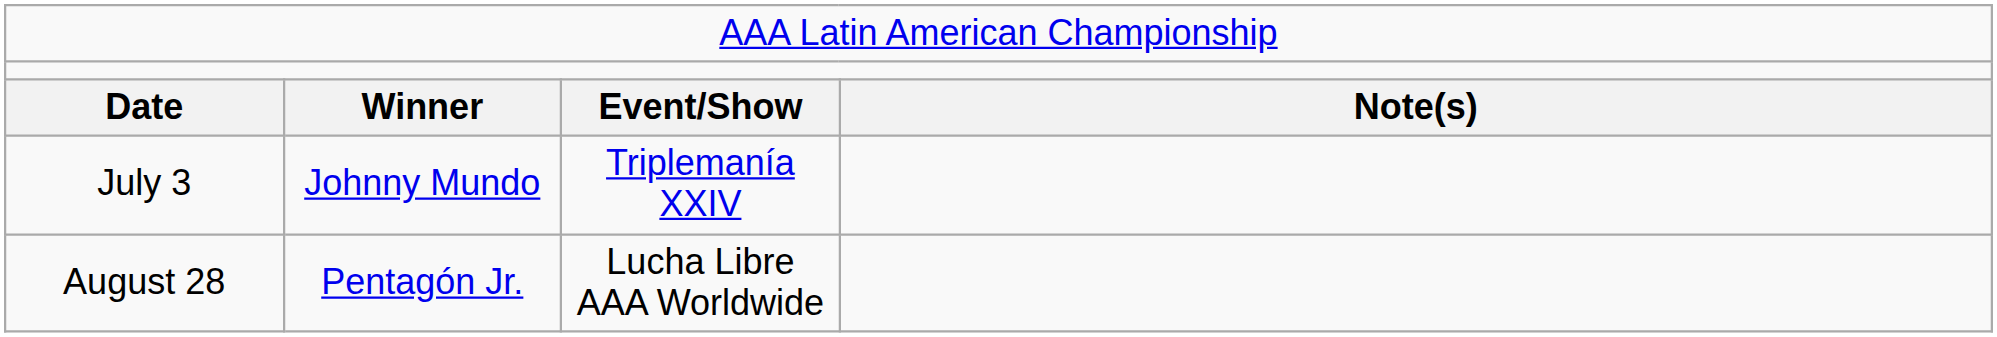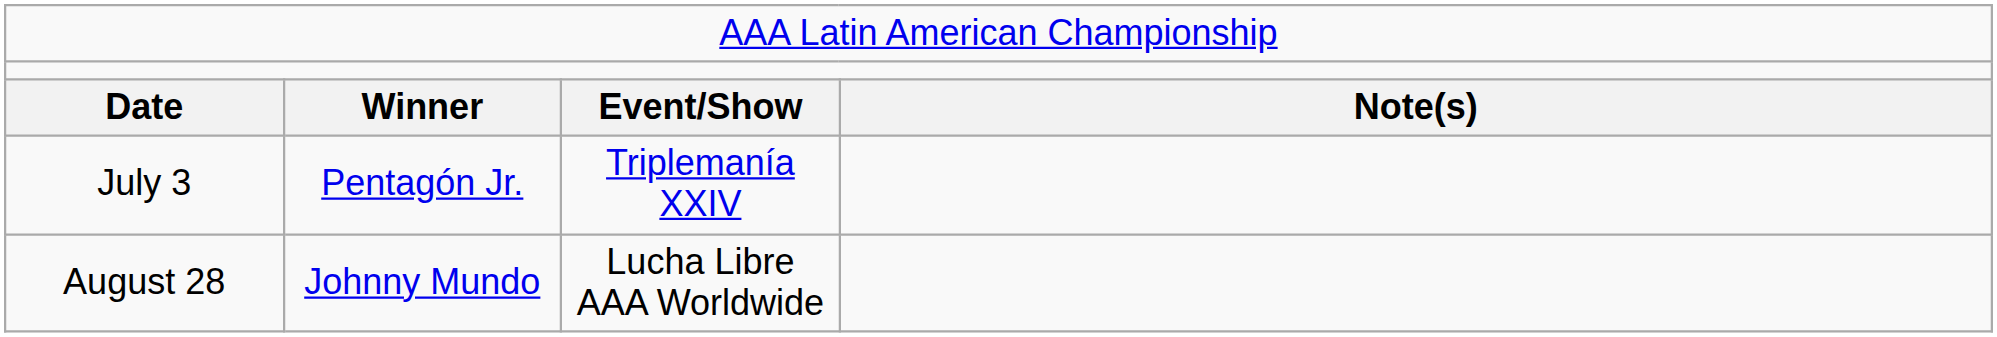(422, 184) Johnny Mundo -> (422, 184) Pentagón Jr.
(422, 281) Pentagón Jr. -> (422, 281) Johnny Mundo
